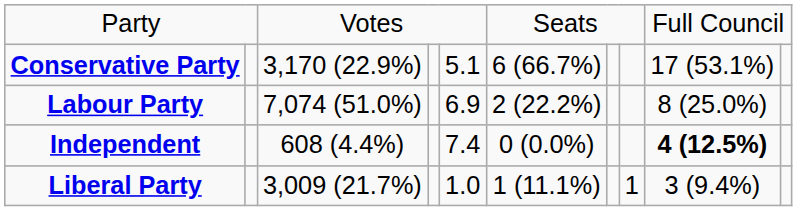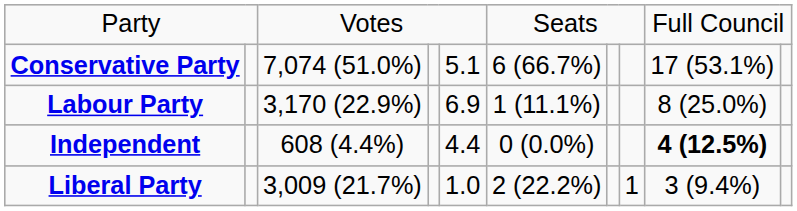(342, 64) 3,170 (22.9%) -> (342, 64) 7,074 (51.0%)
(342, 104) 7,074 (51.0%) -> (342, 104) 3,170 (22.9%)
(547, 104) 2 (22.2%) -> (547, 104) 1 (11.1%)
(463, 144) 7.4 -> (463, 144) 4.4
(547, 184) 1 (11.1%) -> (547, 184) 2 (22.2%)
